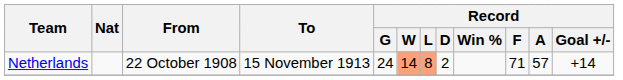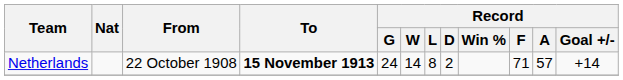(307, 63) normal -> (309, 63) bold
(409, 63) lightsalmon background -> (413, 63) no background
(428, 63) lightsalmon background -> (432, 63) no background
